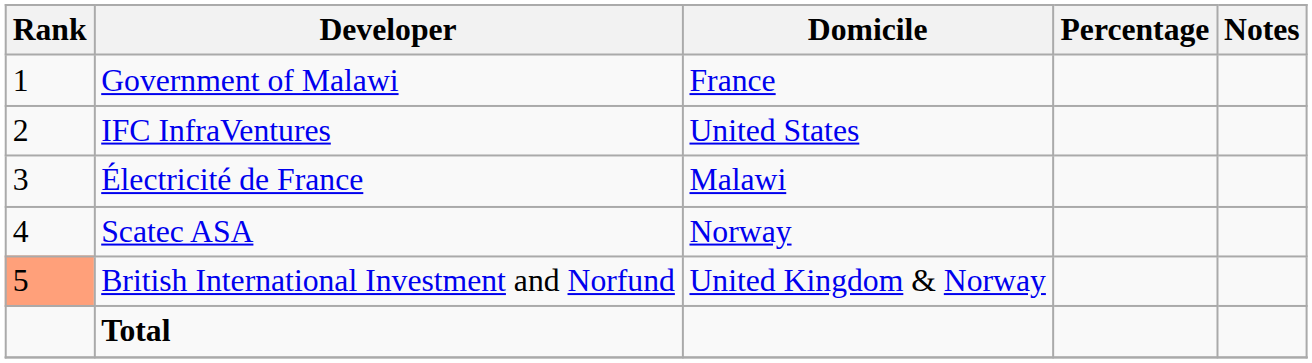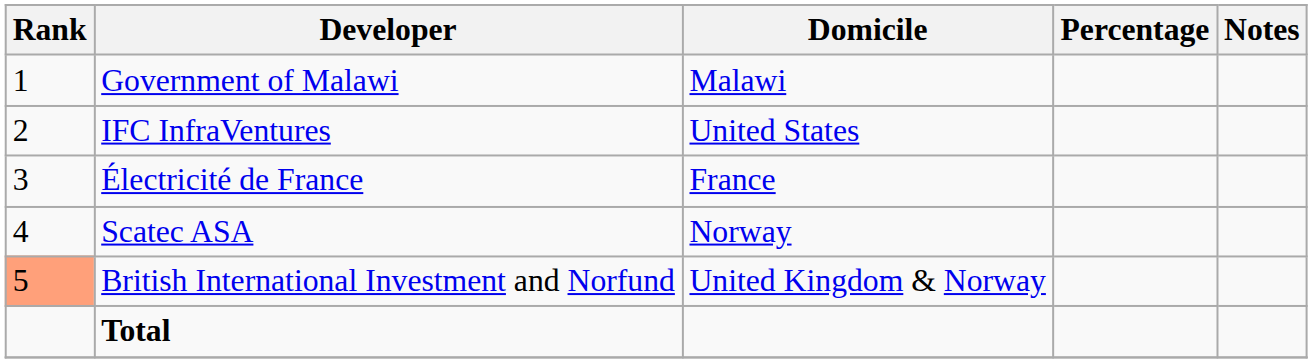(733, 79) France -> (738, 79) Malawi
(738, 180) Malawi -> (733, 180) France
